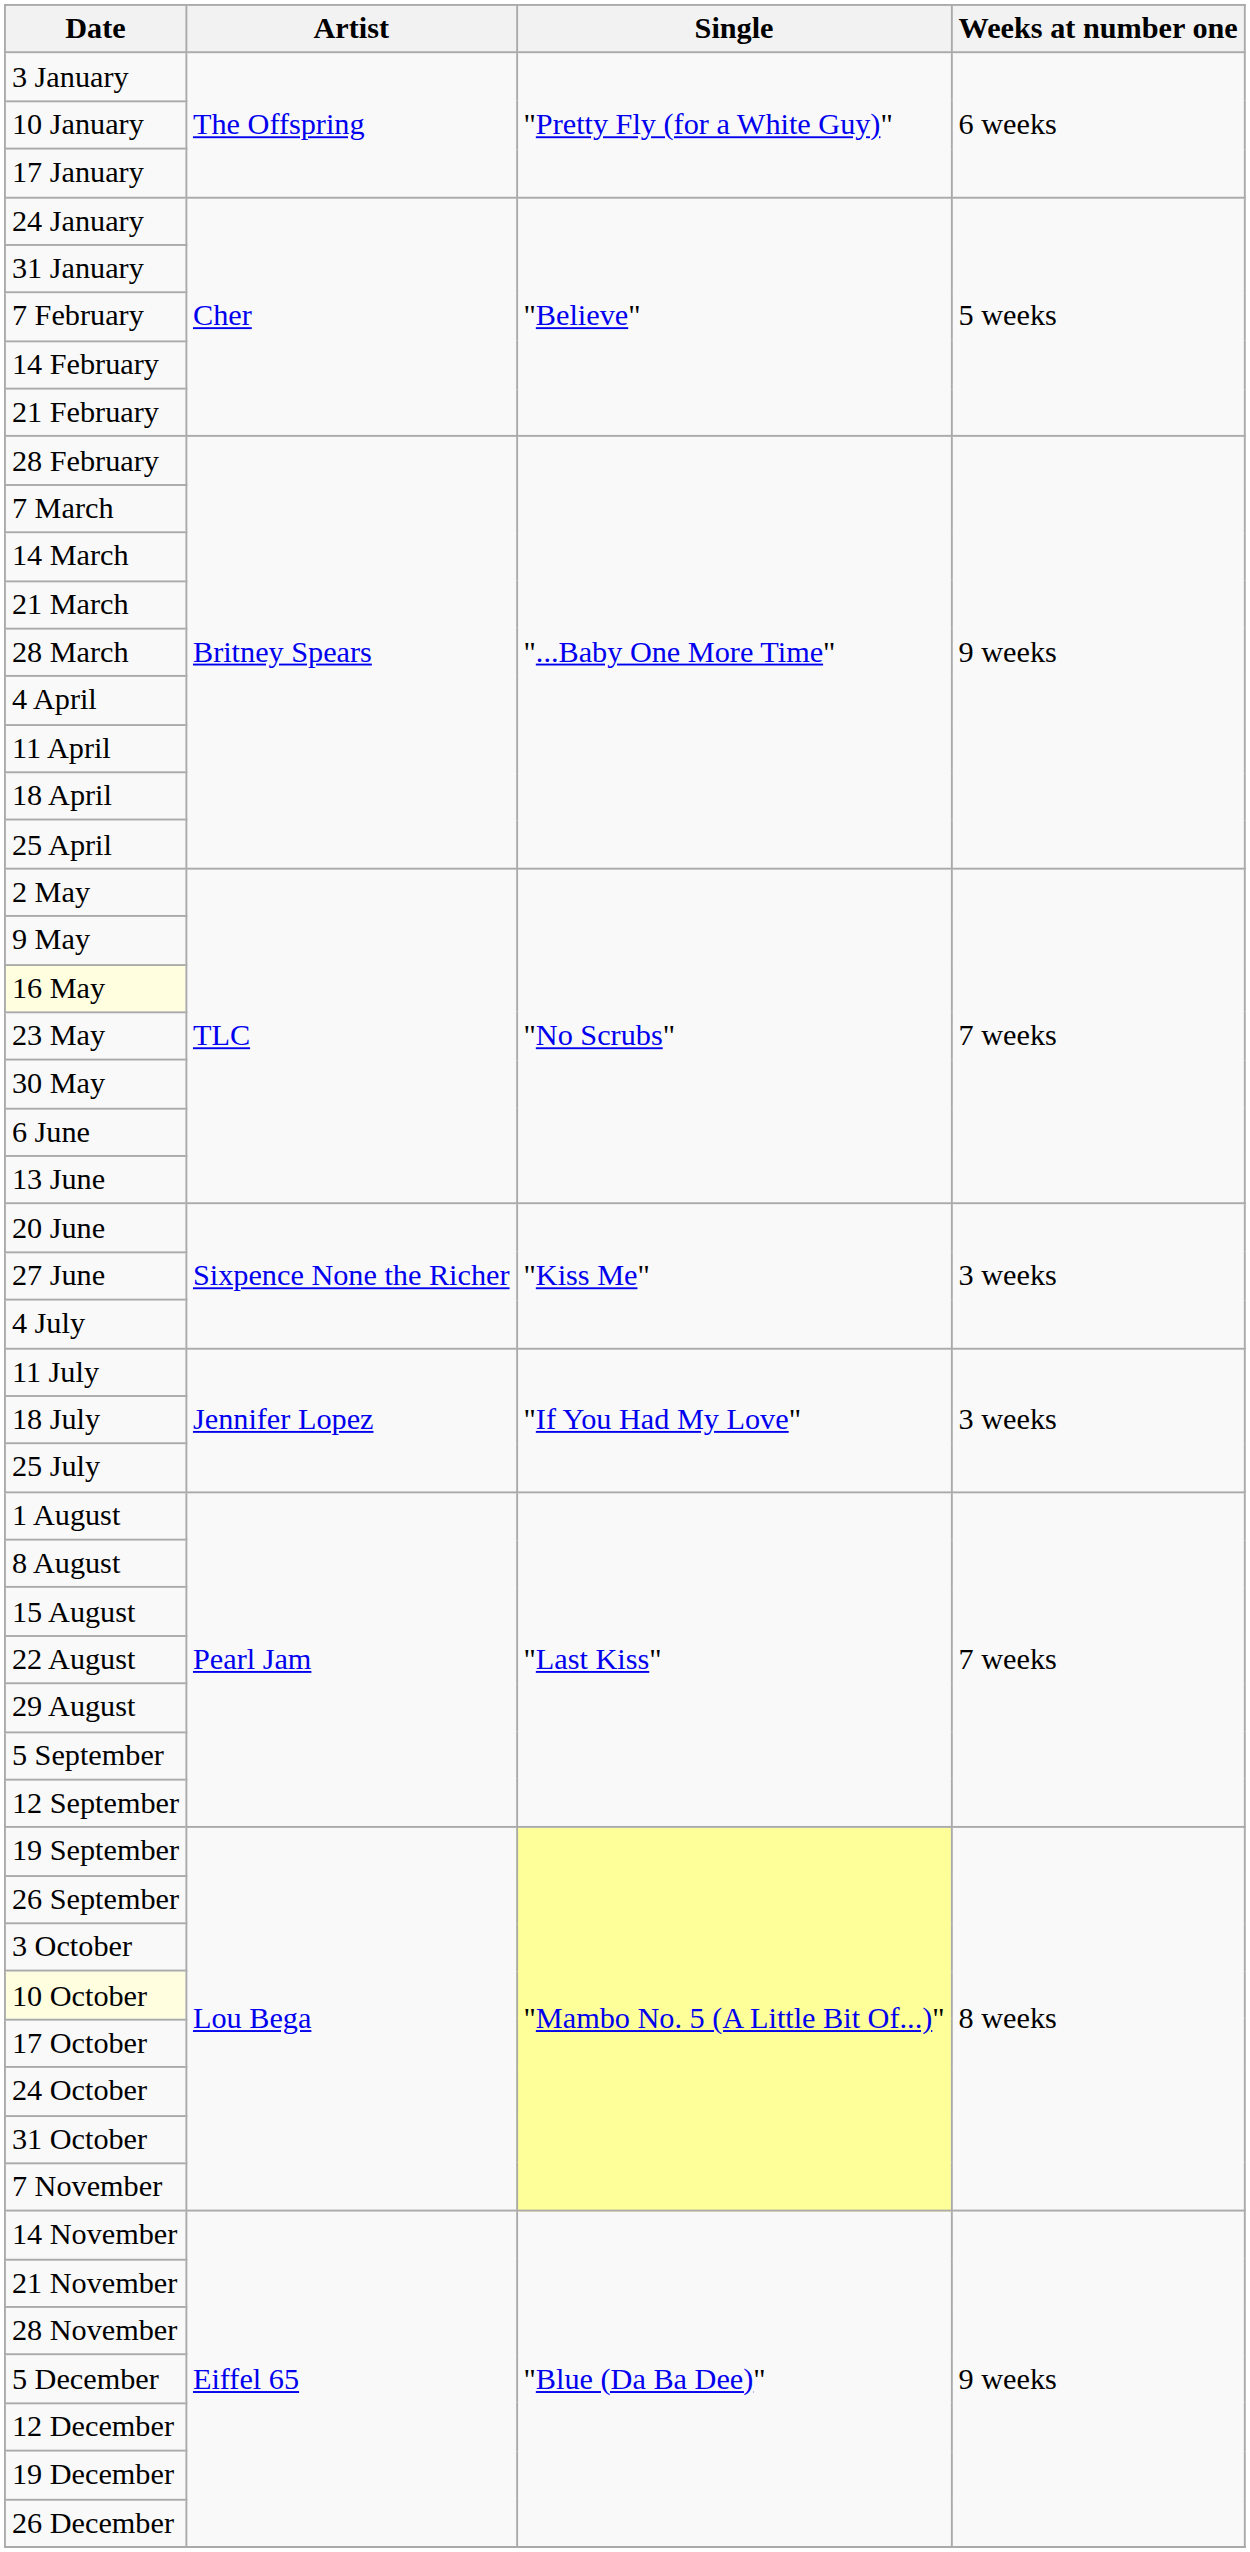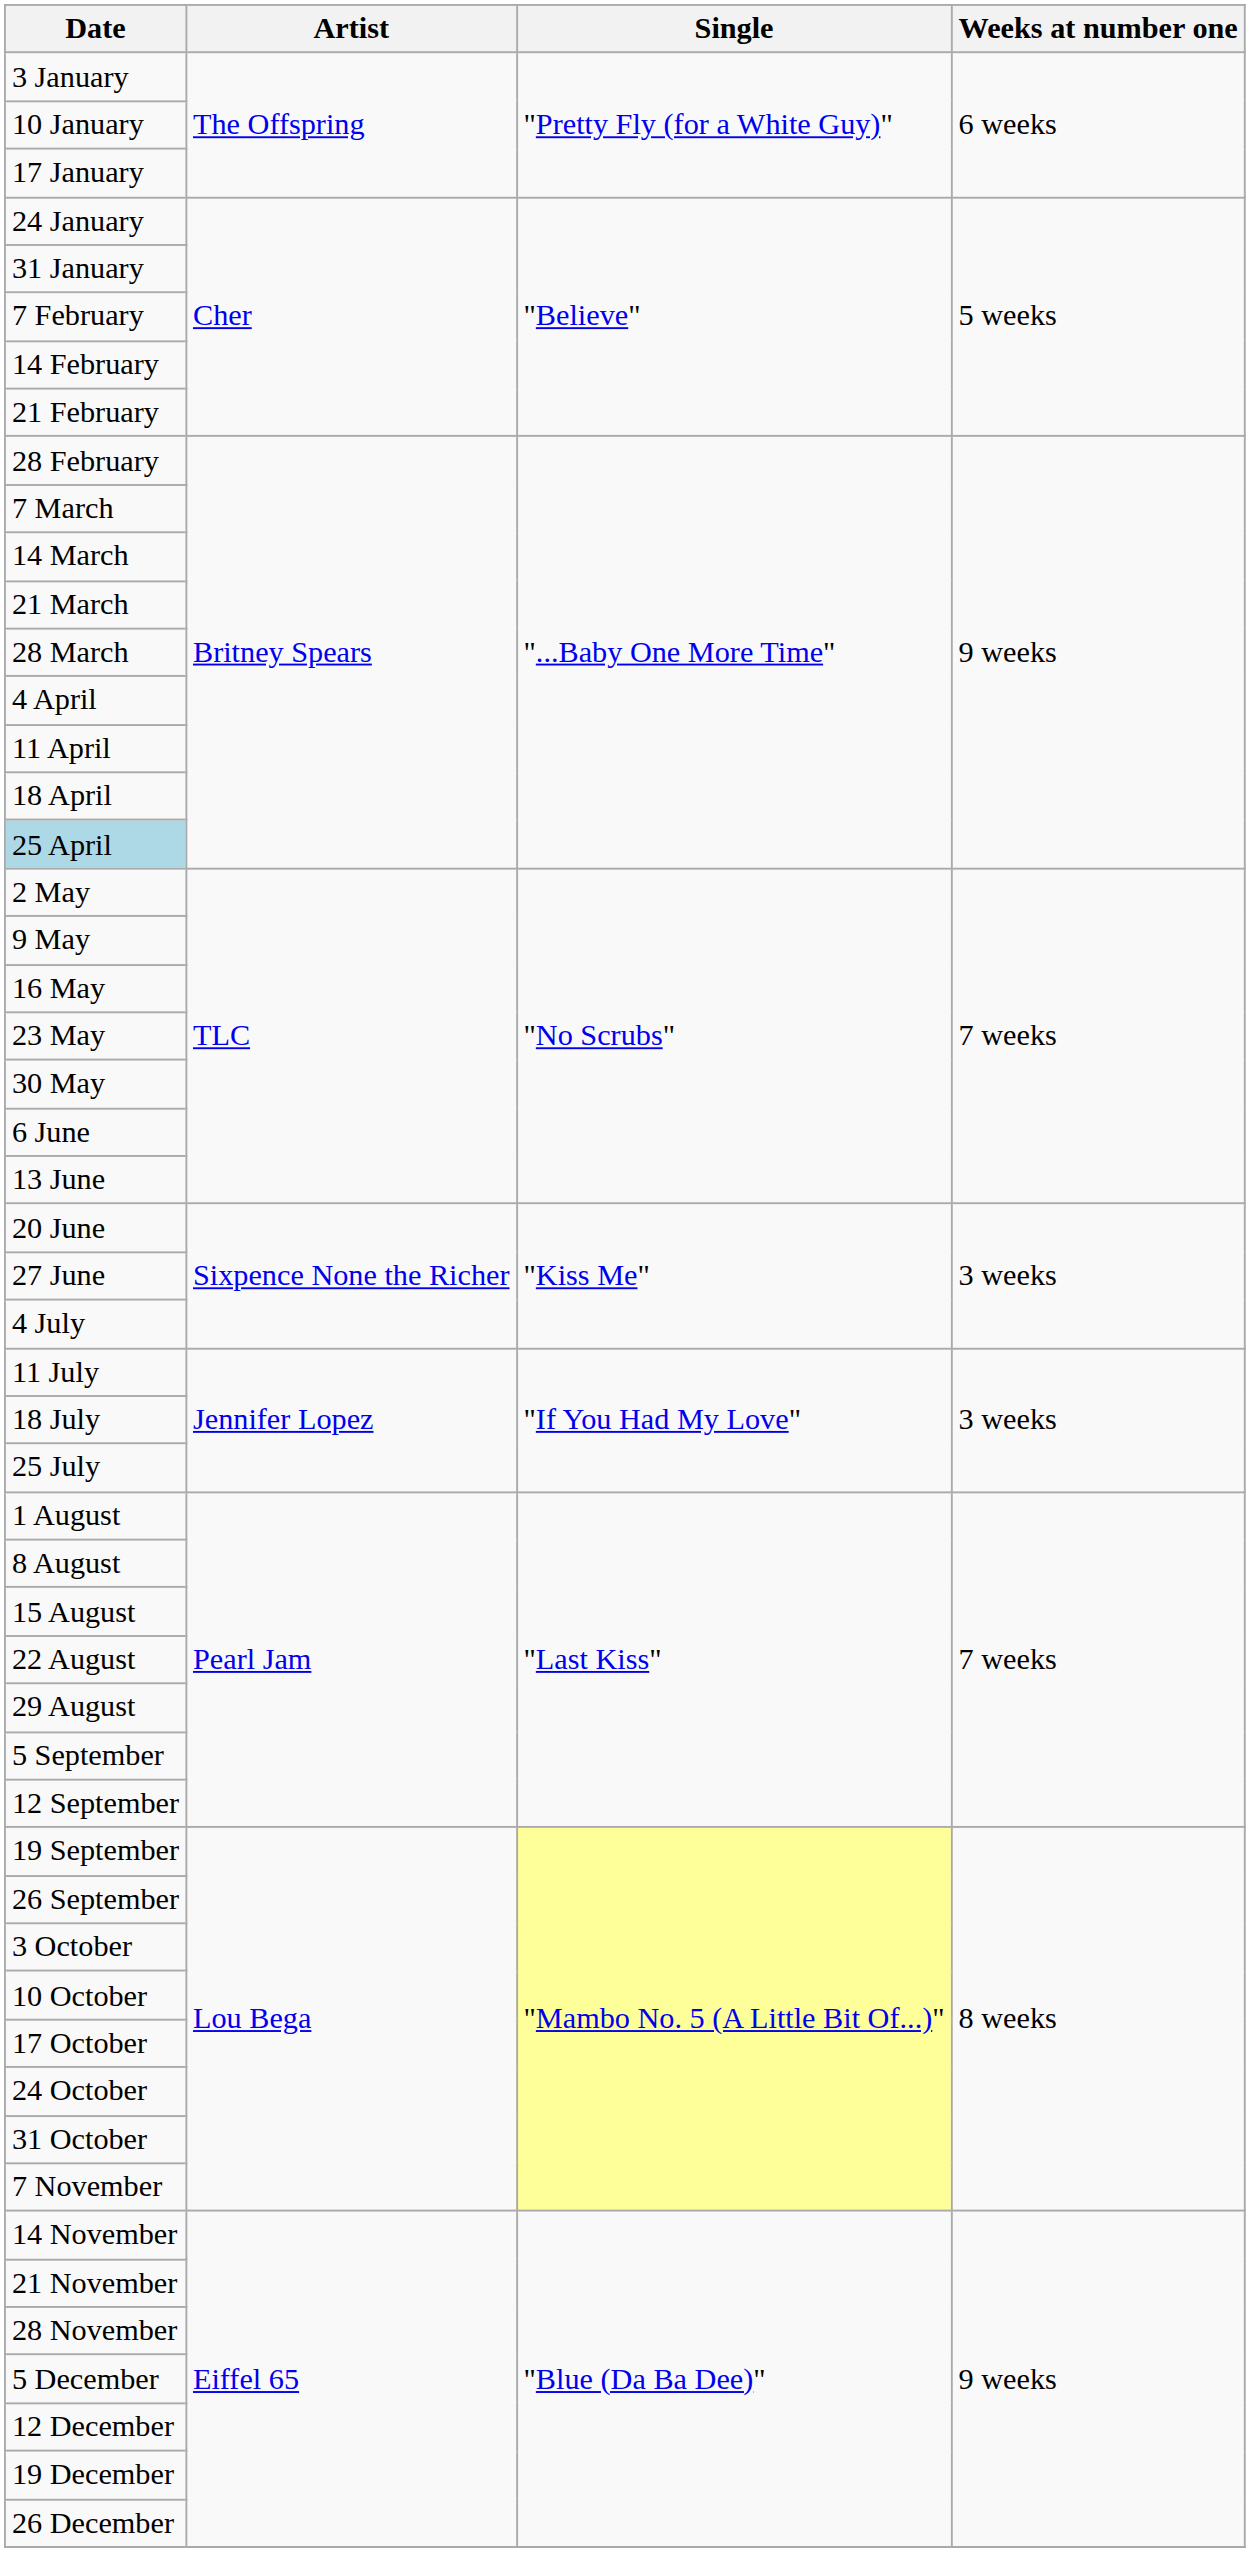(62, 843) no background -> (62, 843) lightblue background
(59, 987) lightyellow background -> (59, 987) no background
(80, 1994) lightyellow background -> (80, 1994) no background
